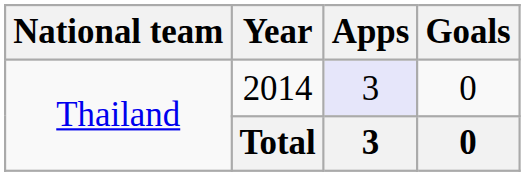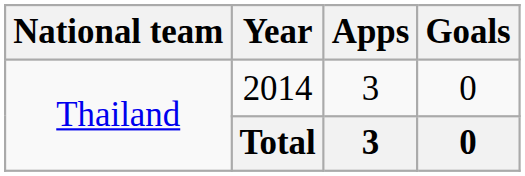(371, 87) lavender background -> (371, 87) no background
